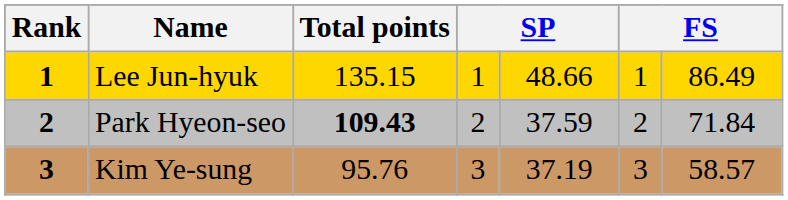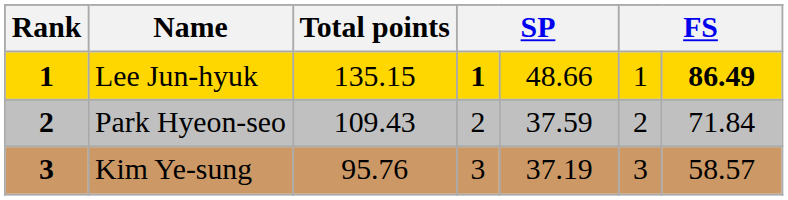(478, 75) normal -> (478, 75) bold
(722, 75) normal -> (722, 75) bold
(375, 122) bold -> (375, 122) normal
